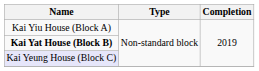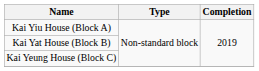(61, 43) bold -> (61, 43) normal
(61, 58) lavender background -> (61, 58) no background
